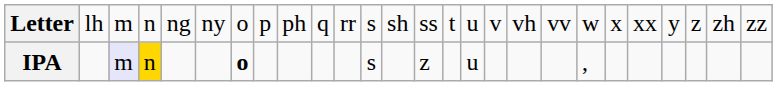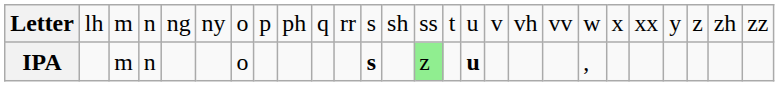(124, 61) lavender background -> (124, 61) no background
(150, 61) gold background -> (150, 61) no background
(242, 61) bold -> (242, 61) normal
(371, 61) normal -> (371, 61) bold
(425, 61) no background -> (425, 61) lightgreen background
(472, 61) normal -> (473, 61) bold
